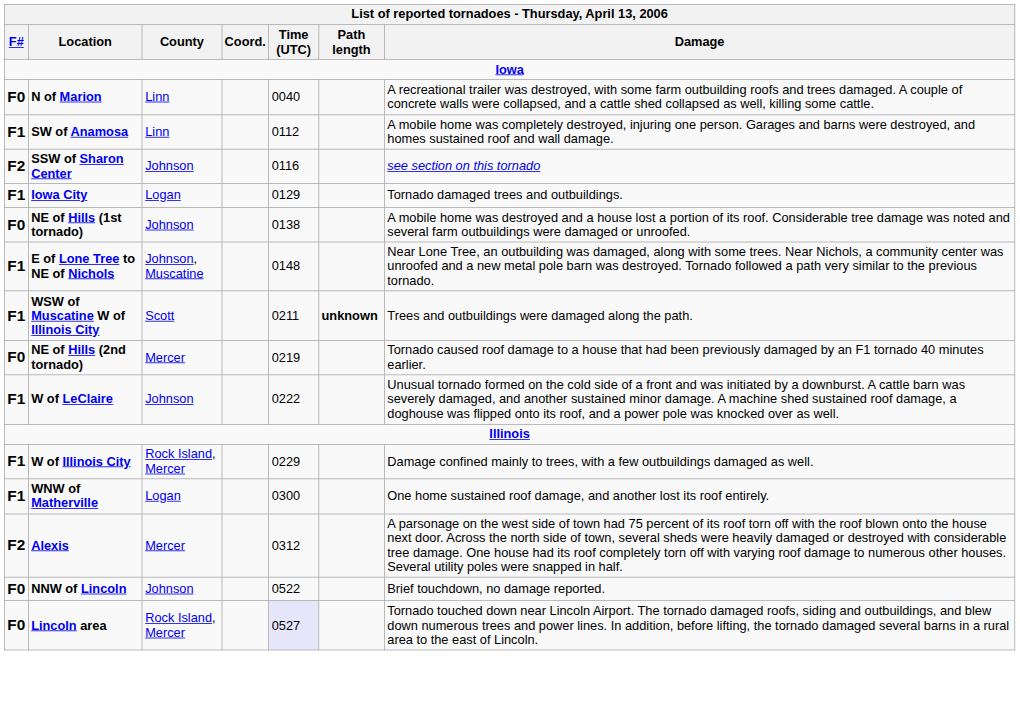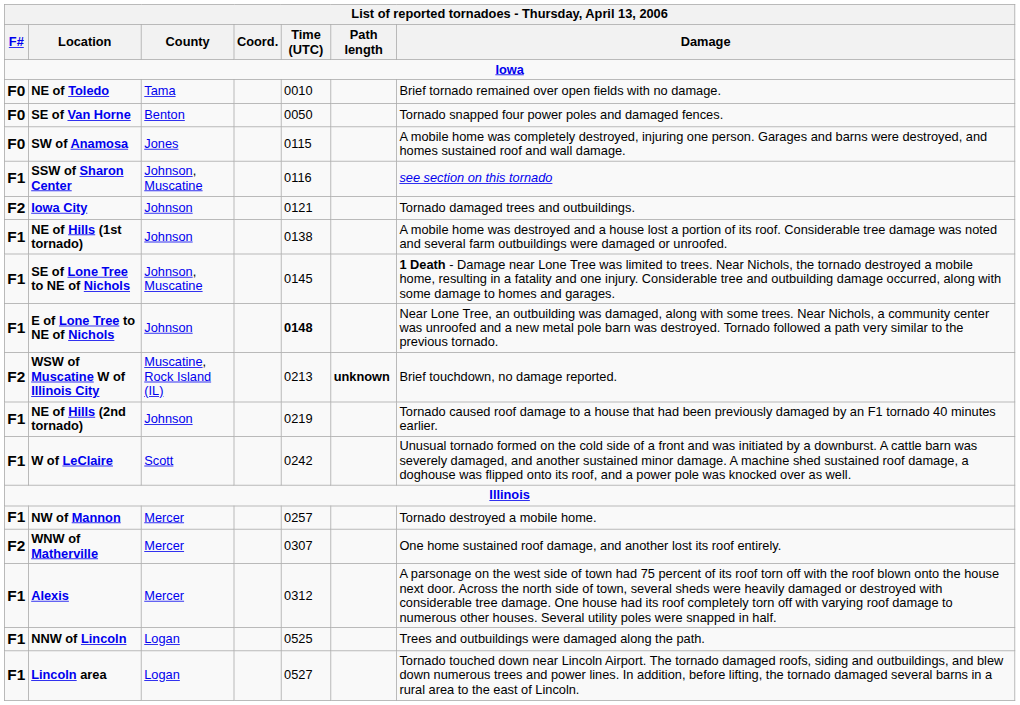+ row: (70, 91)
- row: (66, 97)
+ row: (81, 115)
(16, 131) F1 -> (16, 144) F0
(157, 131) Linn -> (161, 144) Jones
(285, 131) 0112 -> (298, 144) 0115
(16, 166) F2 -> (16, 178) F1
(169, 166) Johnson -> (173, 178) Johnson, Muscatine
(16, 195) F1 -> (16, 207) F2
(163, 195) Logan -> (168, 207) Johnson
(286, 195) 0129 -> (298, 207) 0121
(16, 224) F0 -> (16, 237) F1
+ row: (81, 278)
(174, 266) Johnson, Muscatine -> (168, 328) Johnson
(286, 266) normal -> (298, 328) bold
(16, 315) F1 -> (16, 377) F2
(160, 315) Scott -> (178, 377) Muscatine, Rock Island (IL)
(285, 315) 0211 -> (298, 377) 0213
(540, 315) Trees and outbuildings were damaged along the path. -> (508, 377) Brief touchdown, no damage reported.
(16, 357) F0 -> (16, 419) F1
(165, 357) Mercer -> (168, 419) Johnson
(169, 399) Johnson -> (159, 460) Scott
(286, 399) 0222 -> (298, 460) 0242
- row: (81, 461)
+ row: (76, 517)
(16, 496) F1 -> (16, 546) F2
(163, 496) Logan -> (164, 546) Mercer
(286, 496) 0300 -> (298, 546) 0307
(16, 545) F2 -> (16, 595) F1
(16, 589) F0 -> (16, 639) F1
(169, 589) Johnson -> (162, 639) Logan
(286, 589) 0522 -> (298, 639) 0525
(496, 589) Brief touchdown, no damage reported. -> (552, 639) Trees and outbuildings were damaged along the path.
(16, 625) F0 -> (16, 675) F1
(180, 625) Rock Island, Mercer -> (162, 675) Logan
(286, 625) lavender background -> (298, 675) no background
